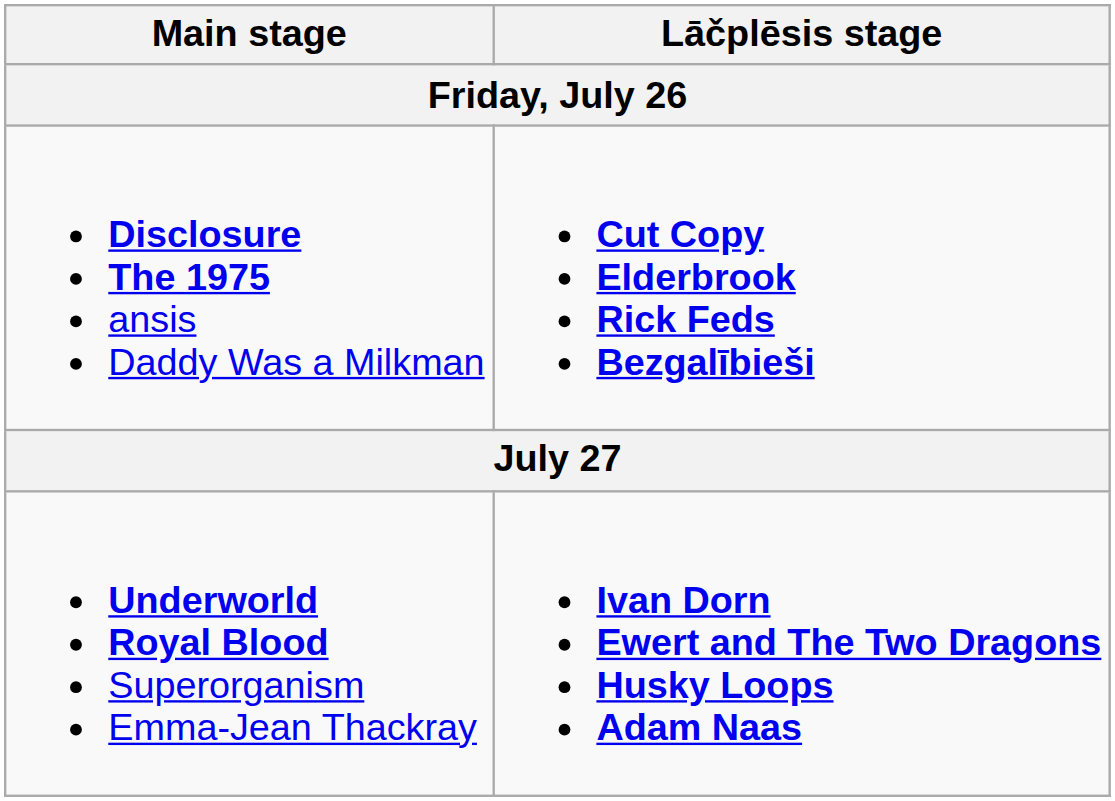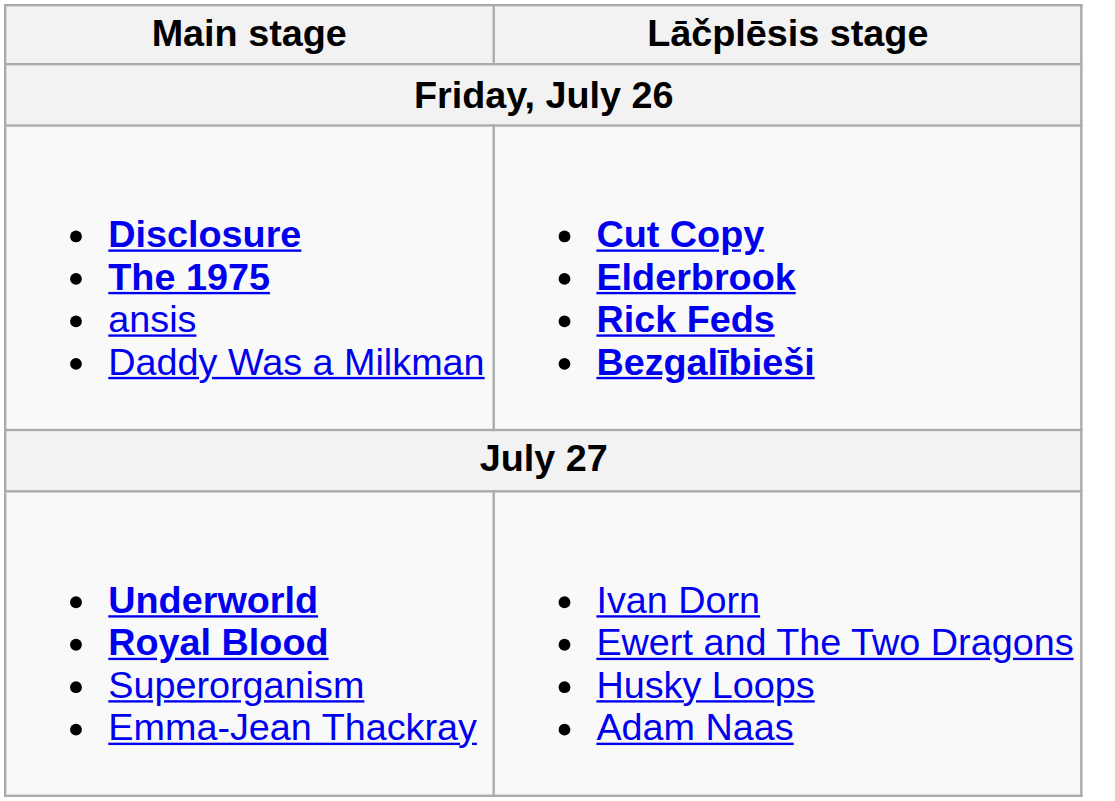(802, 664) bold -> (788, 664) normal
